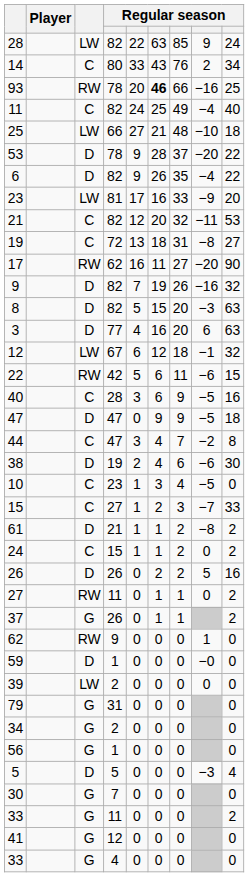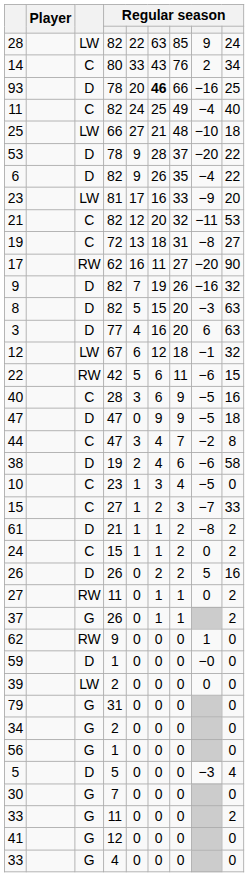(89, 88) RW -> (89, 88) D
(232, 463) 30 -> (232, 463) 58
